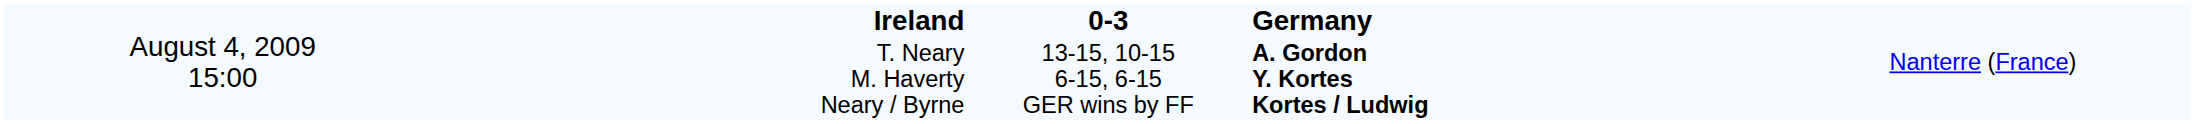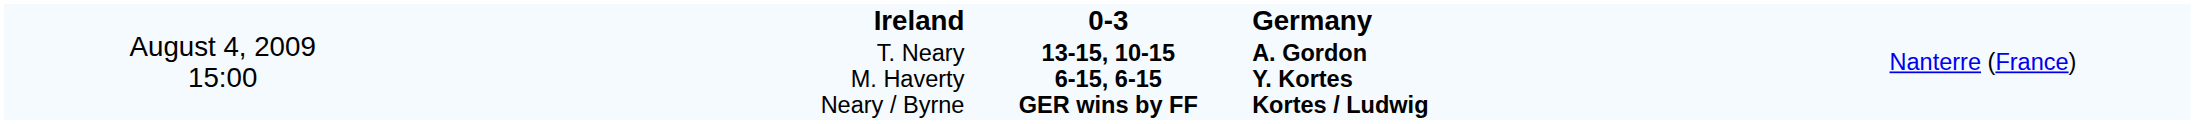(1108, 79) normal -> (1108, 79) bold
